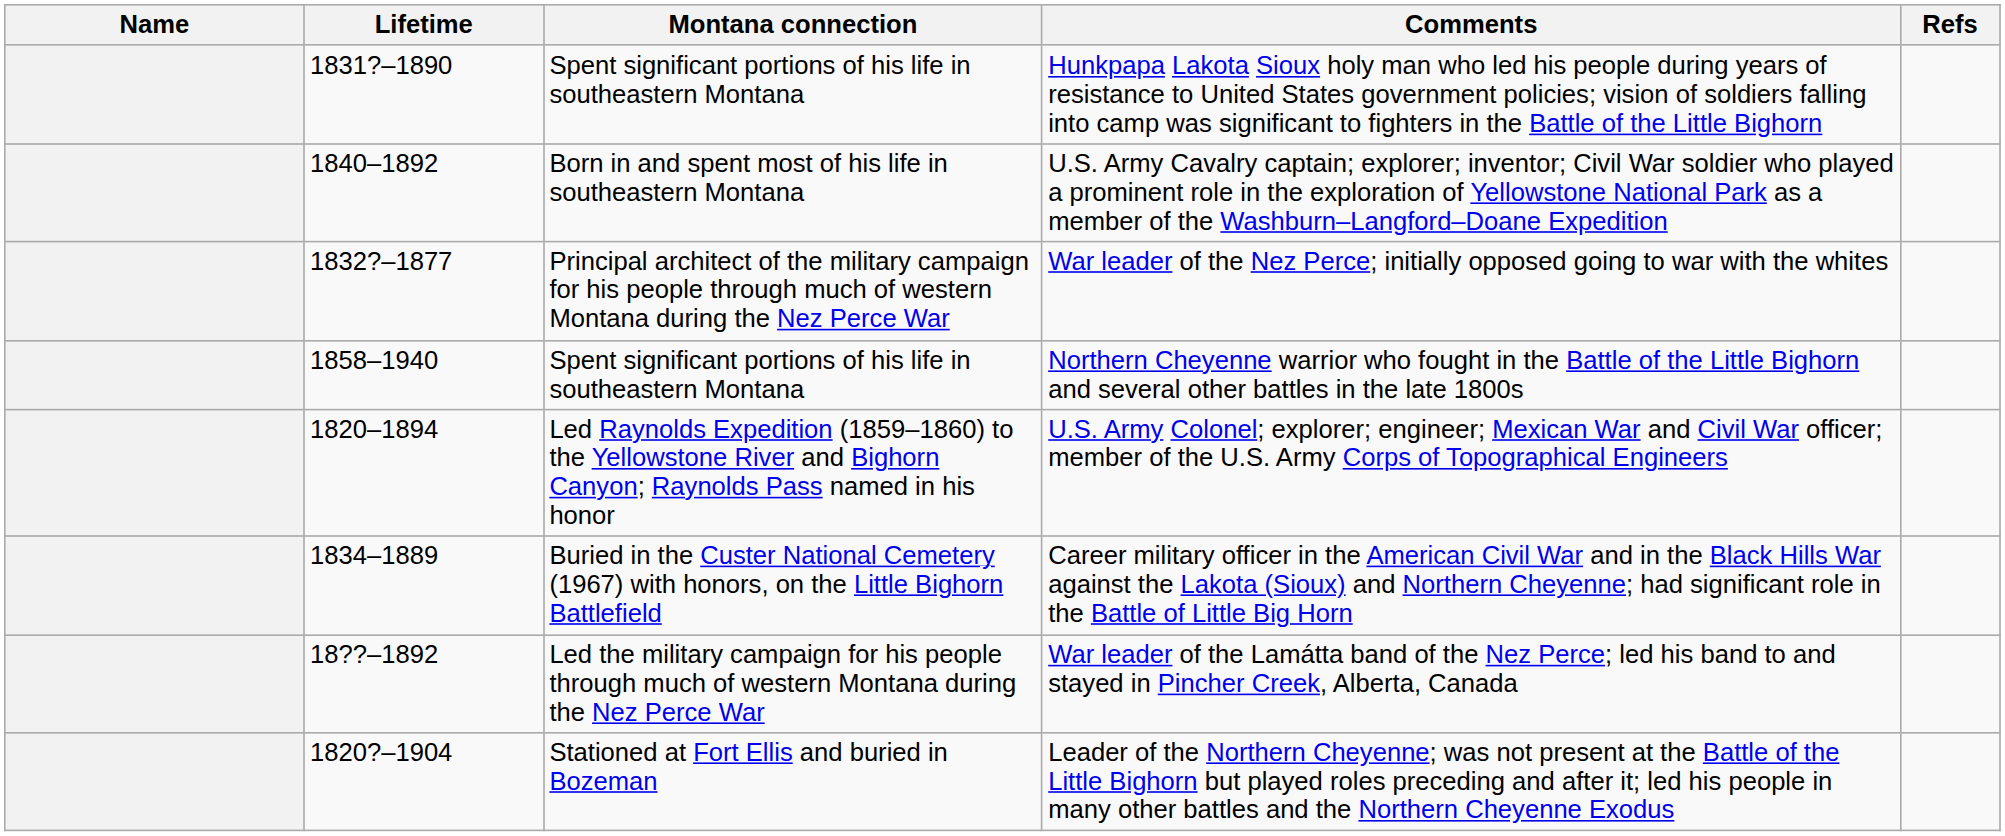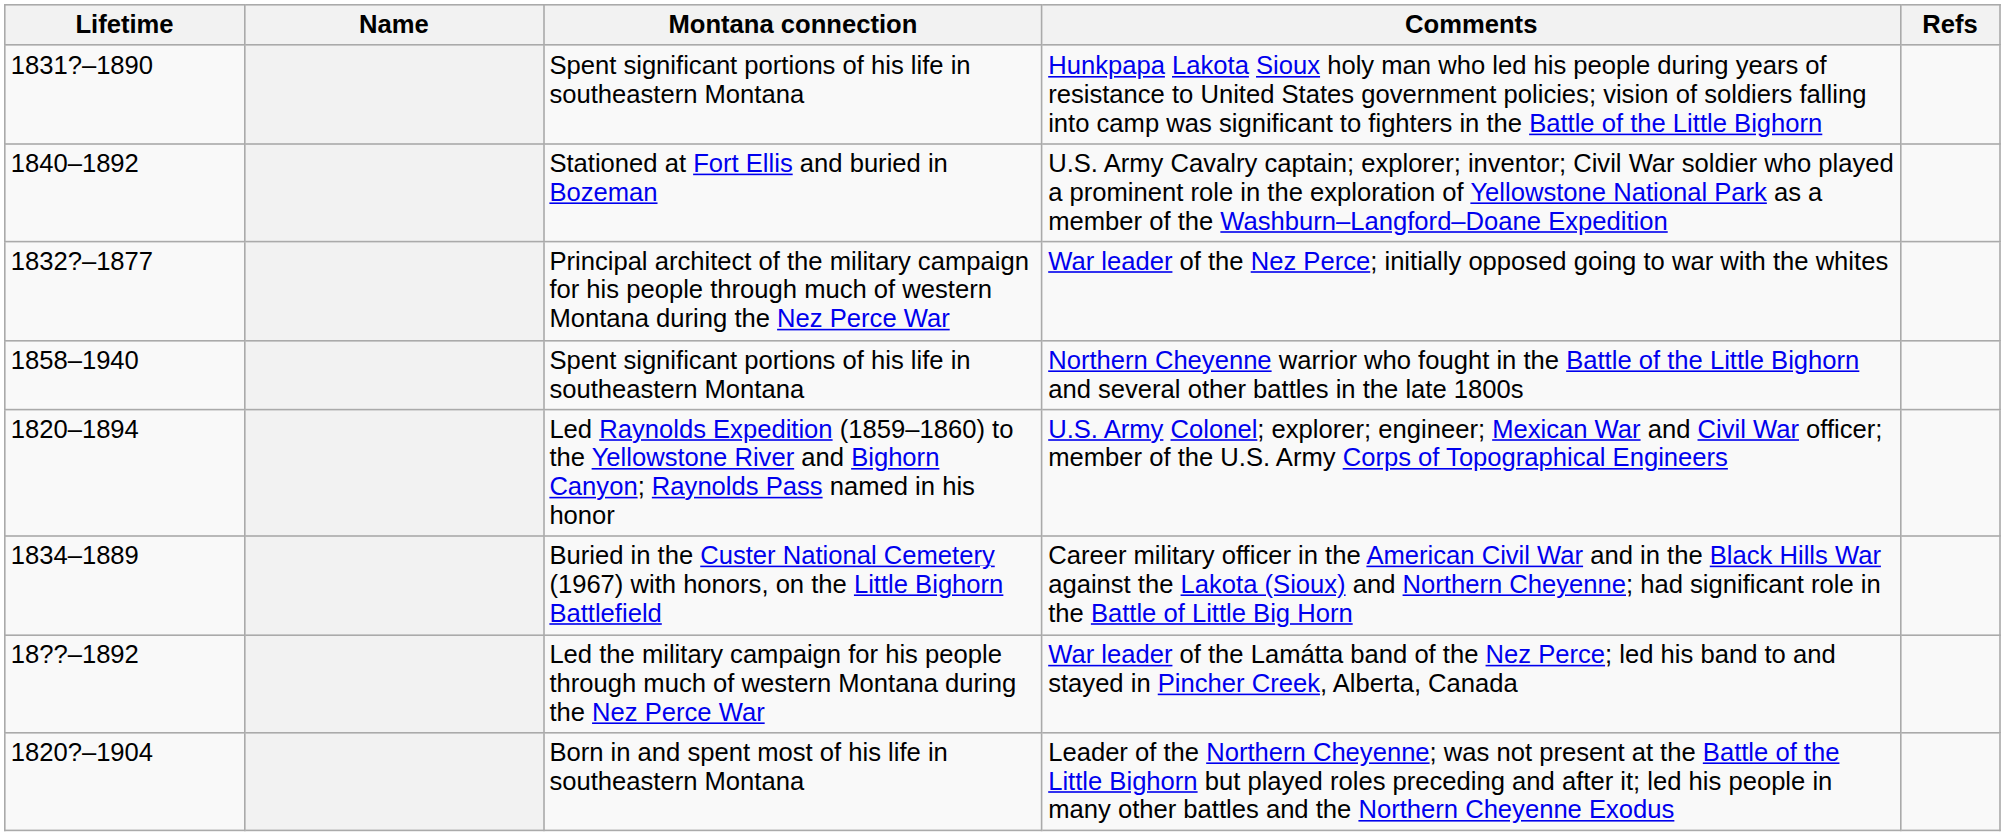columns swapped: (154, 24) <-> (424, 24)
(749, 178) Born in and spent most of his life in southeastern Montana -> (749, 178) Stationed at Fort Ellis and buried in Bozeman
(749, 767) Stationed at Fort Ellis and buried in Bozeman -> (749, 767) Born in and spent most of his life in southeastern Montana
